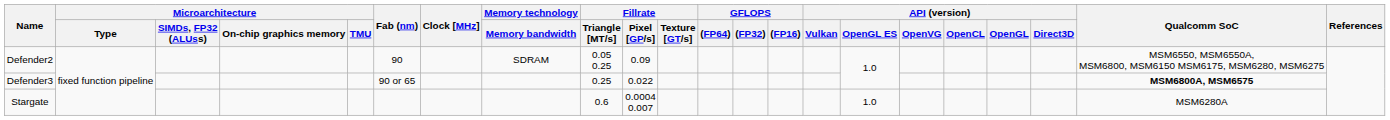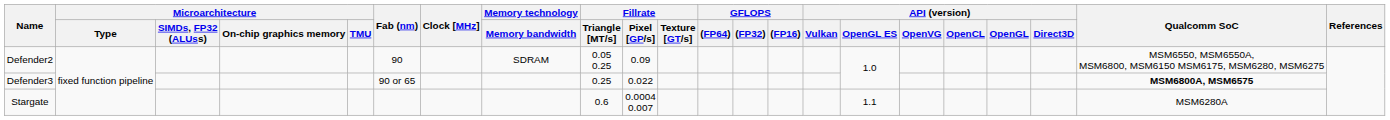(870, 102) 1.0 -> (870, 102) 1.1
